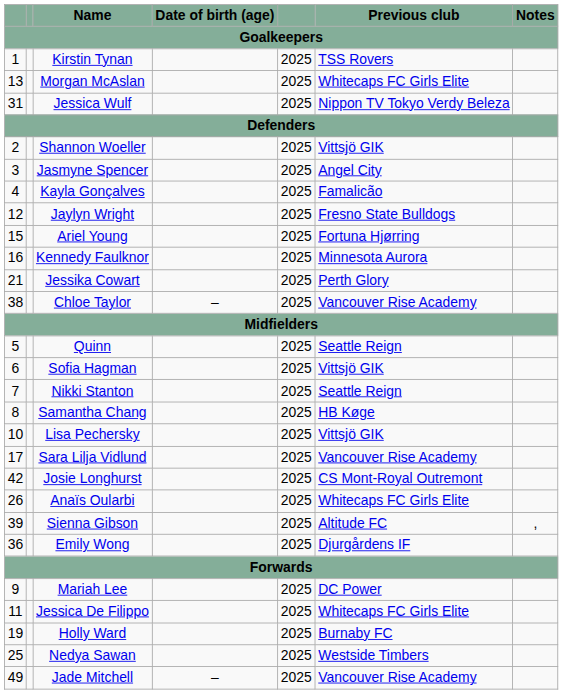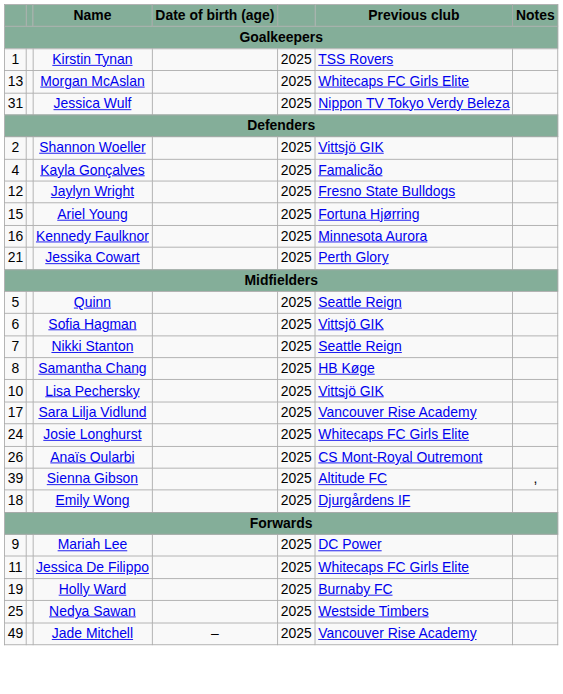- row: (92, 170)
- row: (92, 302)
(15, 479) 42 -> (15, 434) 24
(400, 479) CS Mont-Royal Outremont -> (394, 434) Whitecaps FC Girls Elite
(394, 501) Whitecaps FC Girls Elite -> (400, 457) CS Mont-Royal Outremont
(15, 545) 36 -> (15, 501) 18
